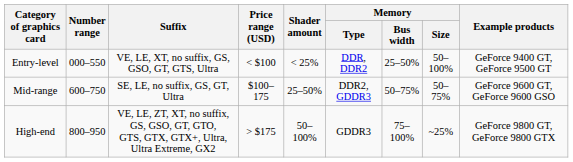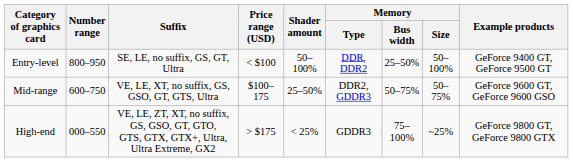(87, 63) 000–550 -> (87, 63) 800–950
(173, 63) VE, LE, XT, no suffix, GS, GSO, GT, GTS, Ultra -> (173, 63) SE, LE, no suffix, GS, GT, Ultra
(305, 63) < 25% -> (305, 63) 50–100%
(173, 91) SE, LE, no suffix, GS, GT, Ultra -> (173, 91) VE, LE, XT, no suffix, GS, GSO, GT, GTS, Ultra
(87, 131) 800–950 -> (87, 131) 000–550
(305, 131) 50–100% -> (305, 131) < 25%
